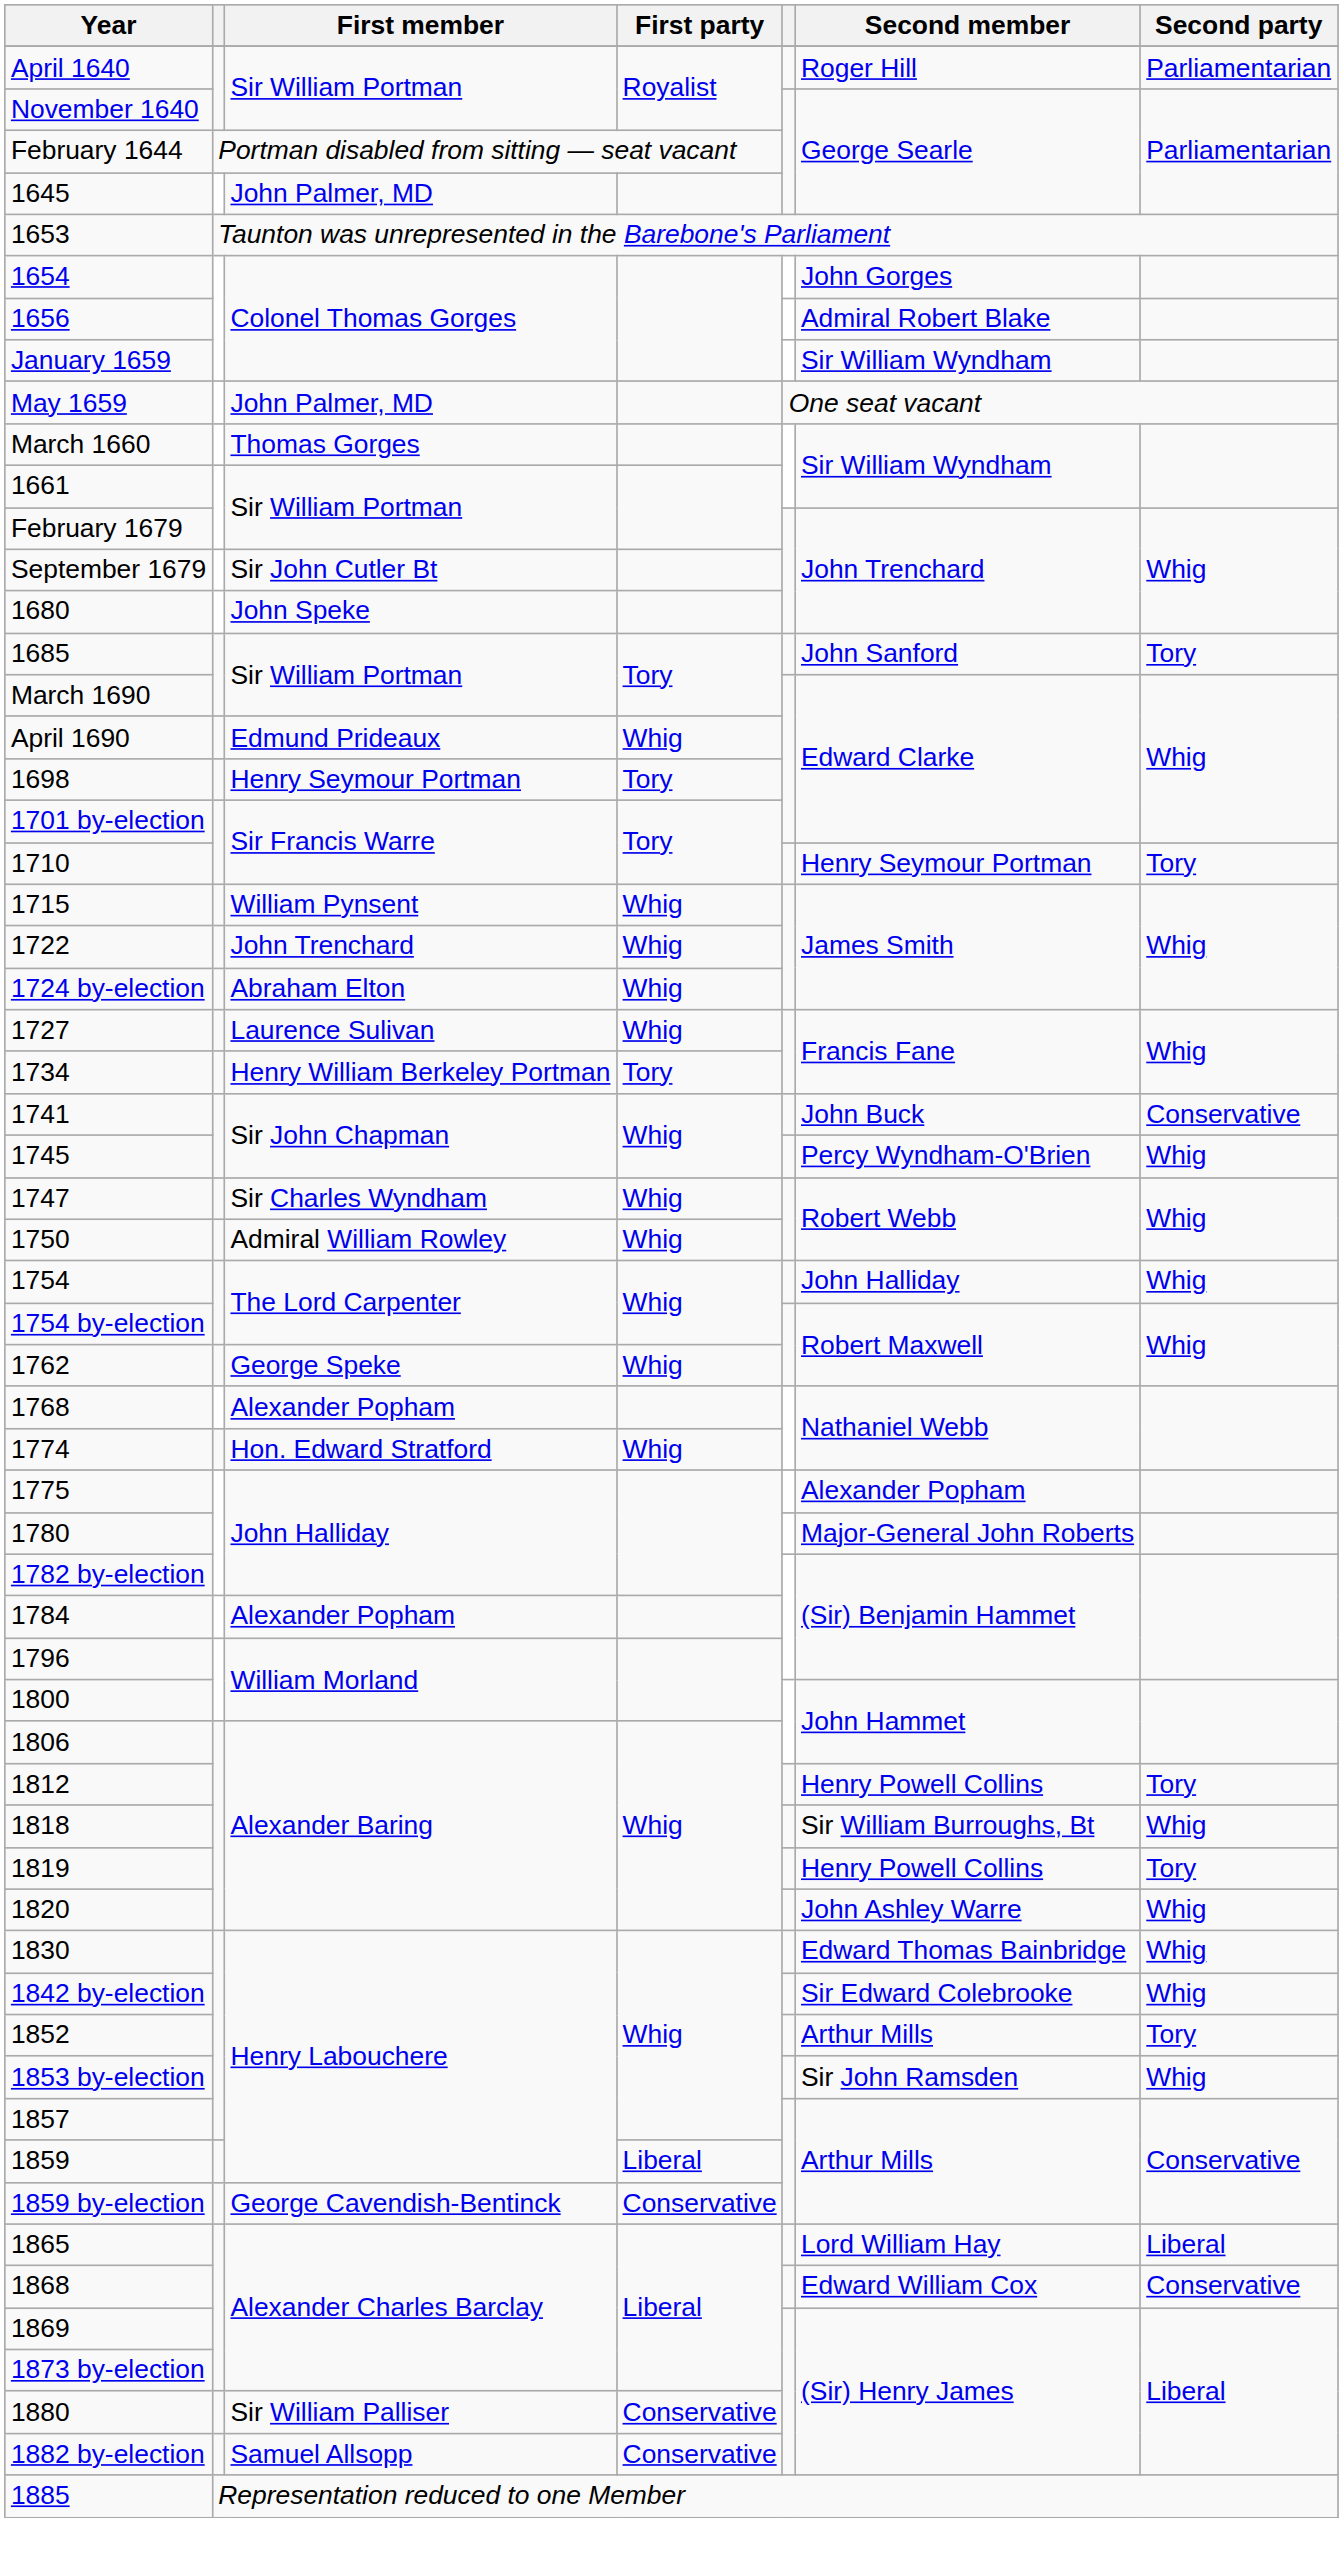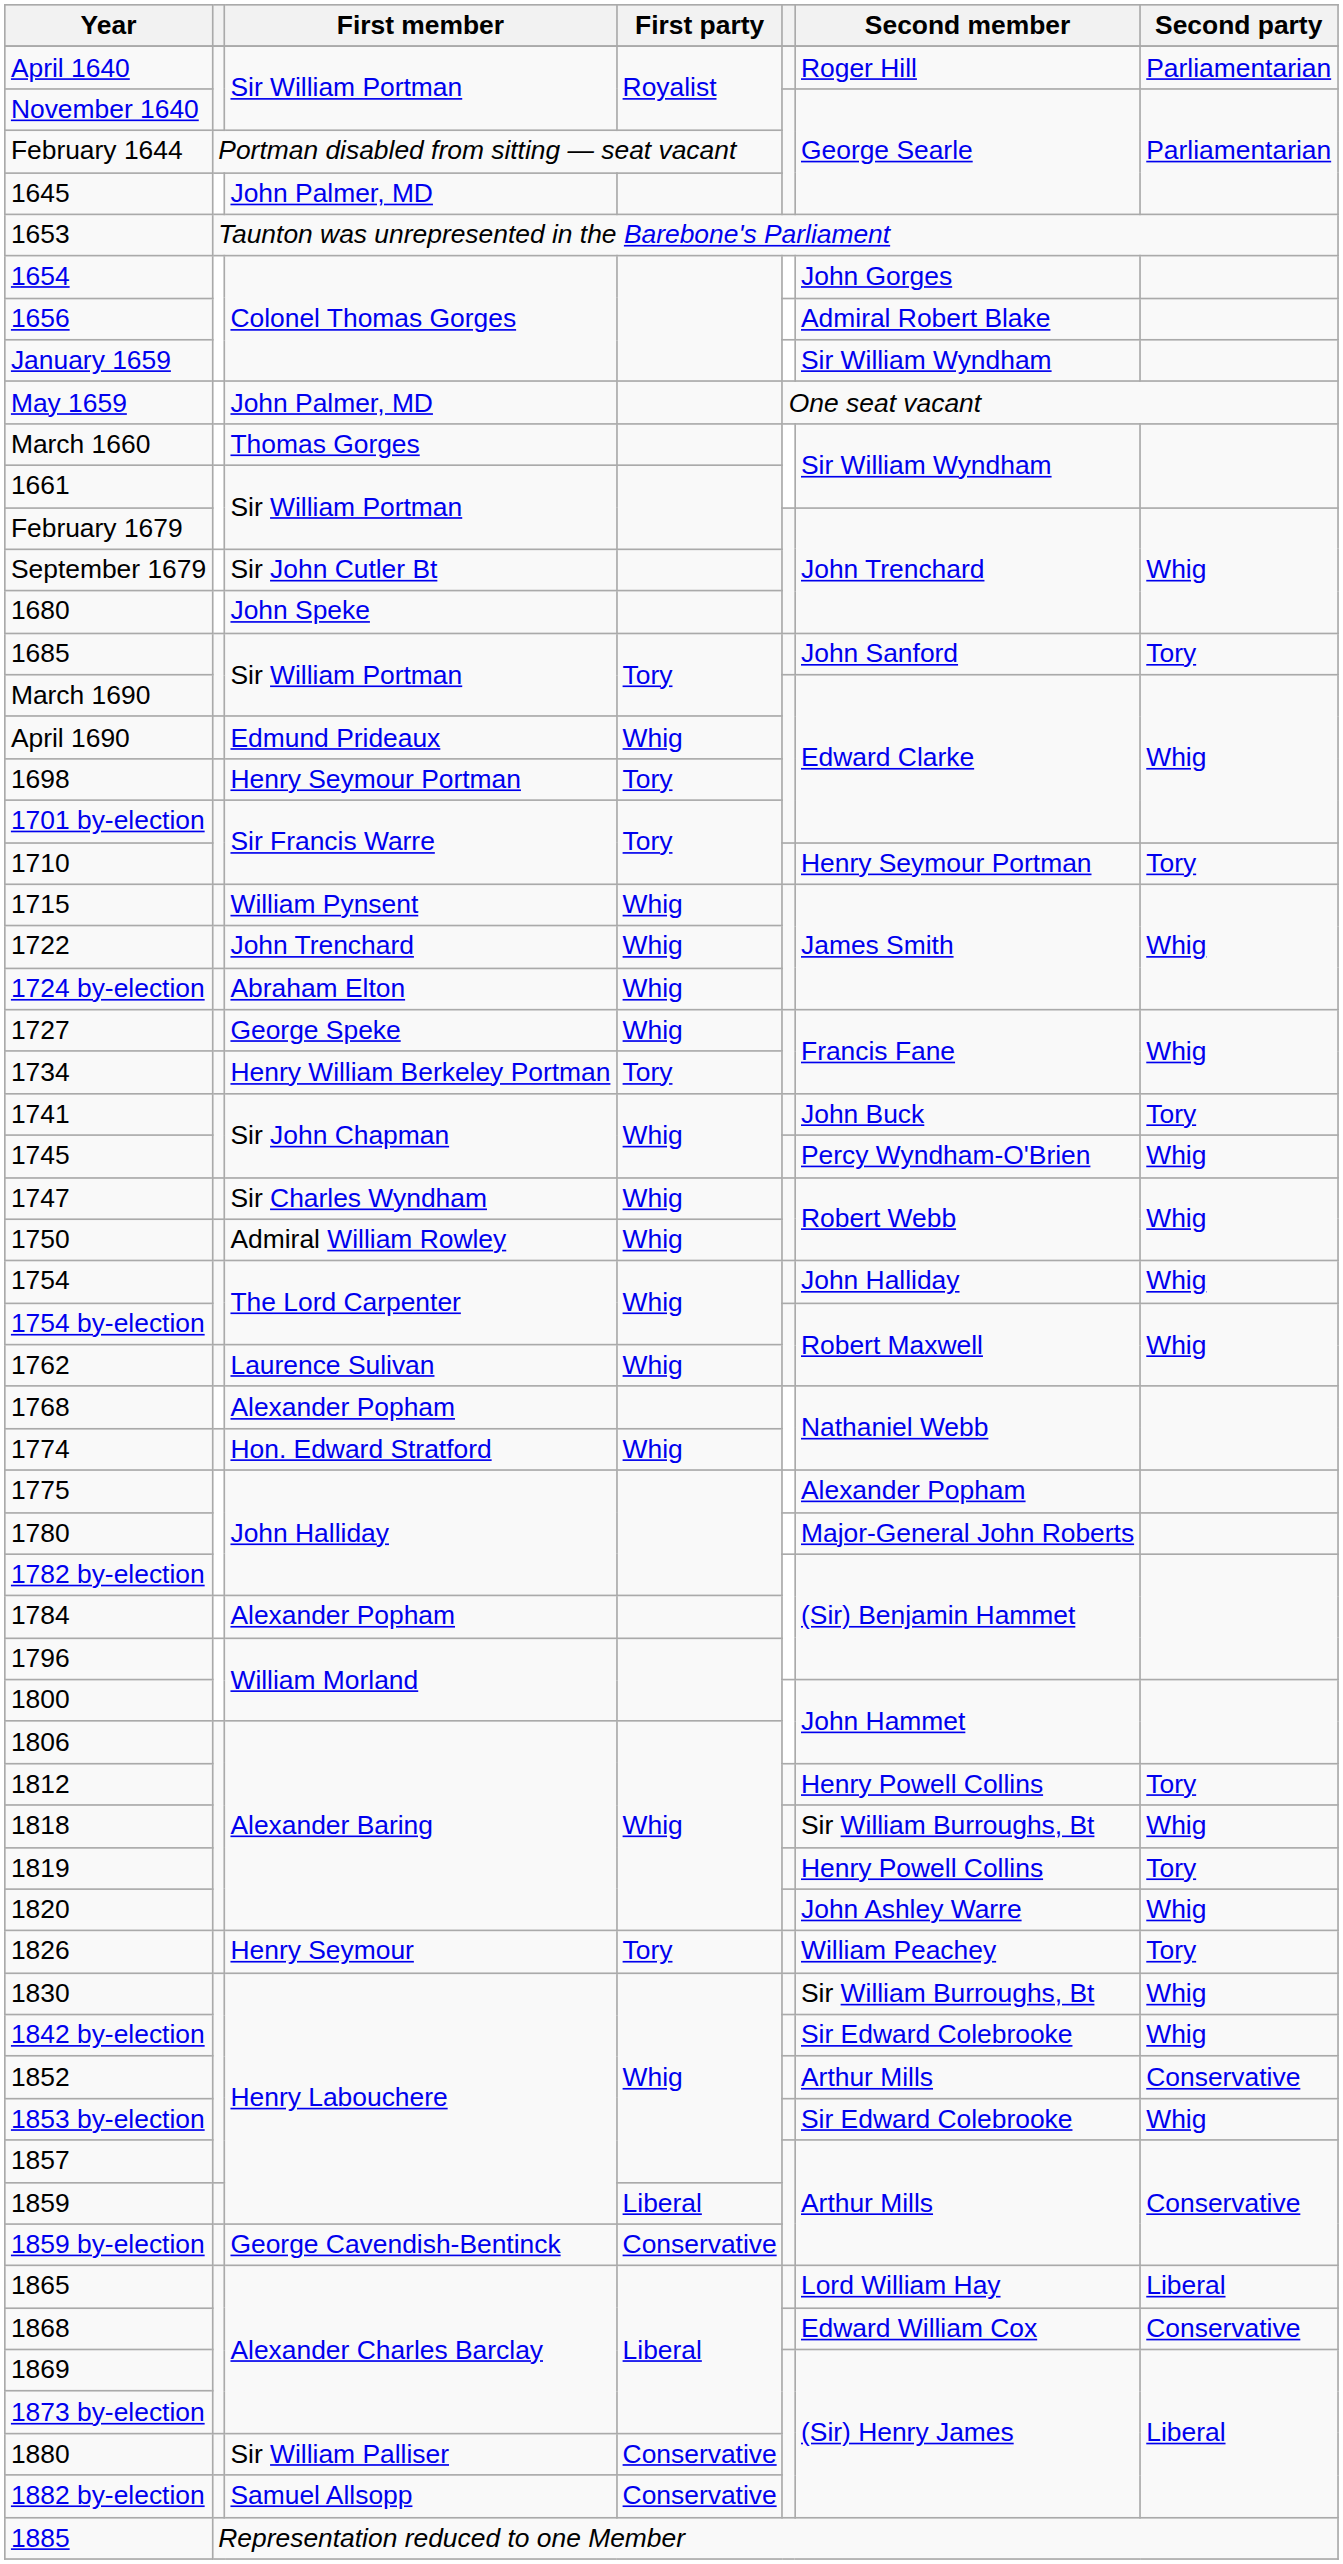(332, 1030) Laurence Sulivan -> (316, 1030) George Speke
(1223, 1114) Conservative -> (1171, 1114) Tory
(316, 1365) George Speke -> (332, 1365) Laurence Sulivan
+ row: (40, 1951)
(964, 1951) Edward Thomas Bainbridge -> (948, 1993) Sir William Burroughs, Bt
(1171, 2035) Tory -> (1223, 2077) Conservative
(910, 2077) Sir John Ramsden -> (937, 2118) Sir Edward Colebrooke
